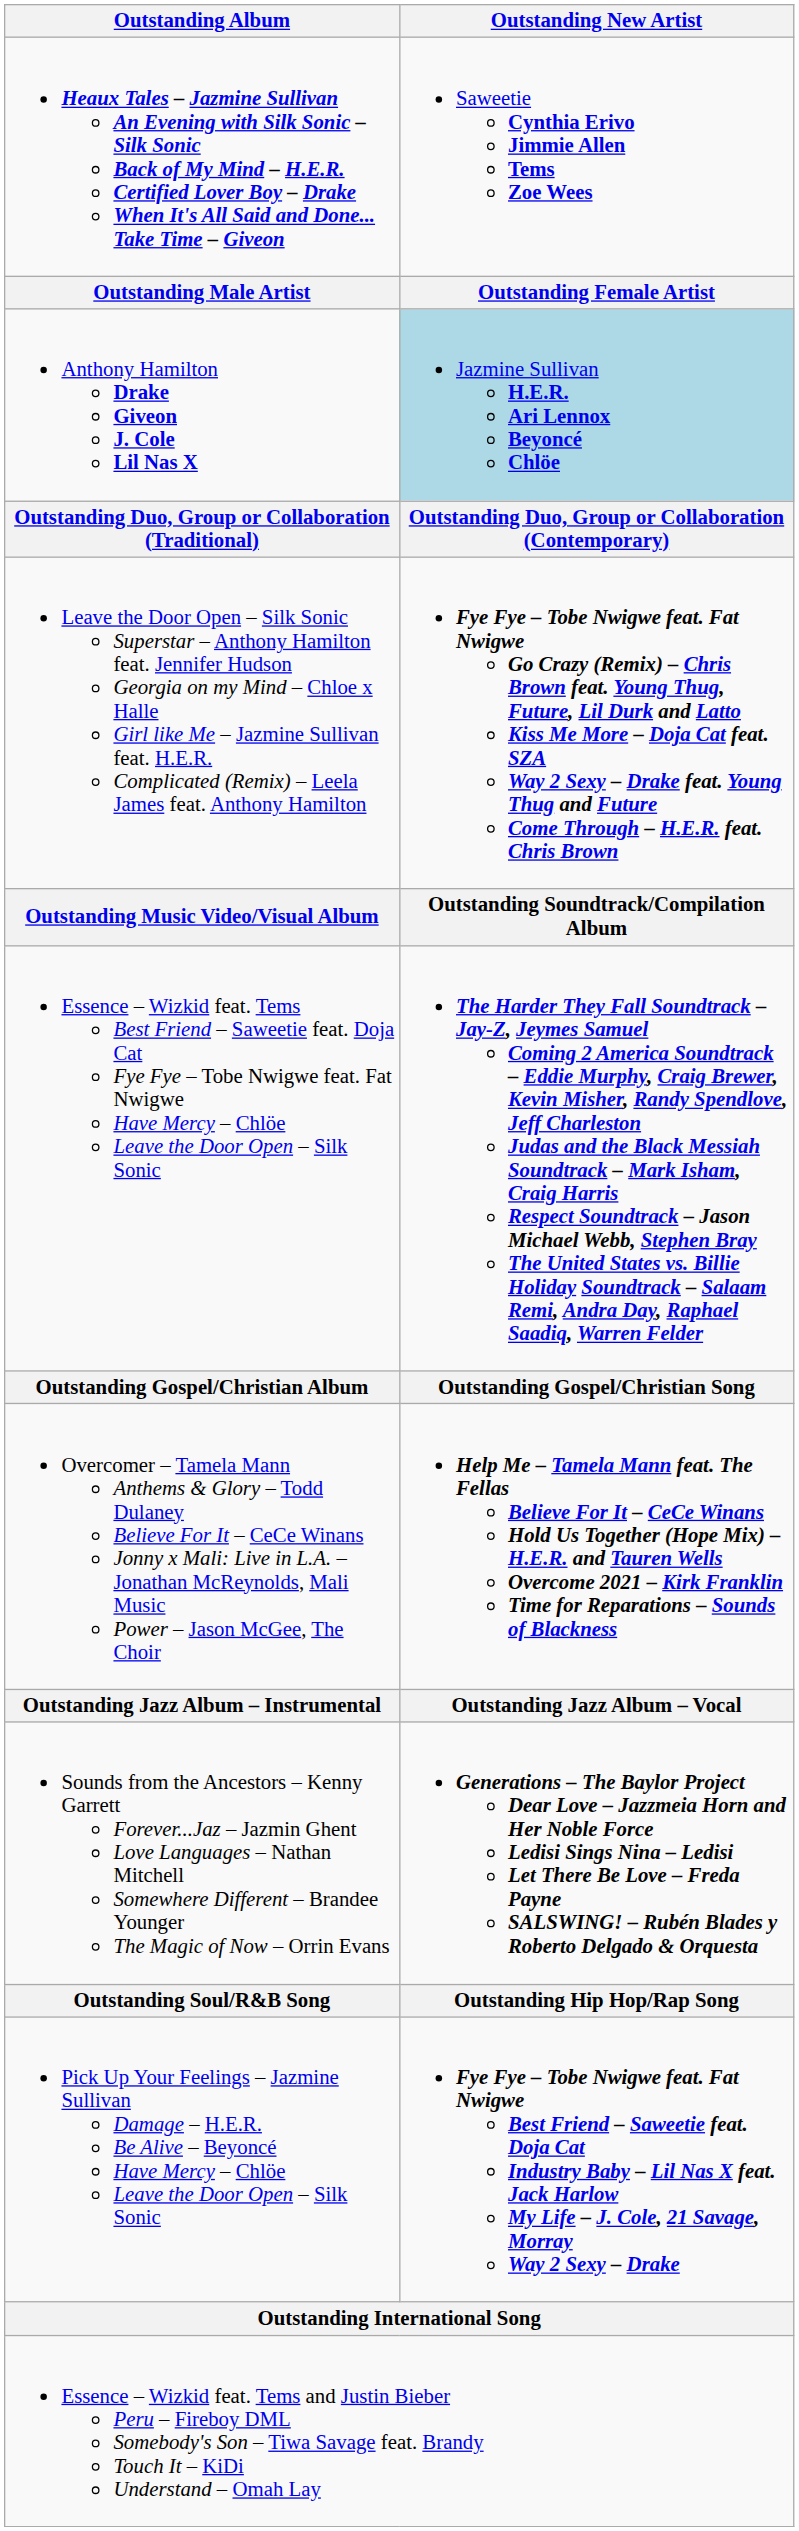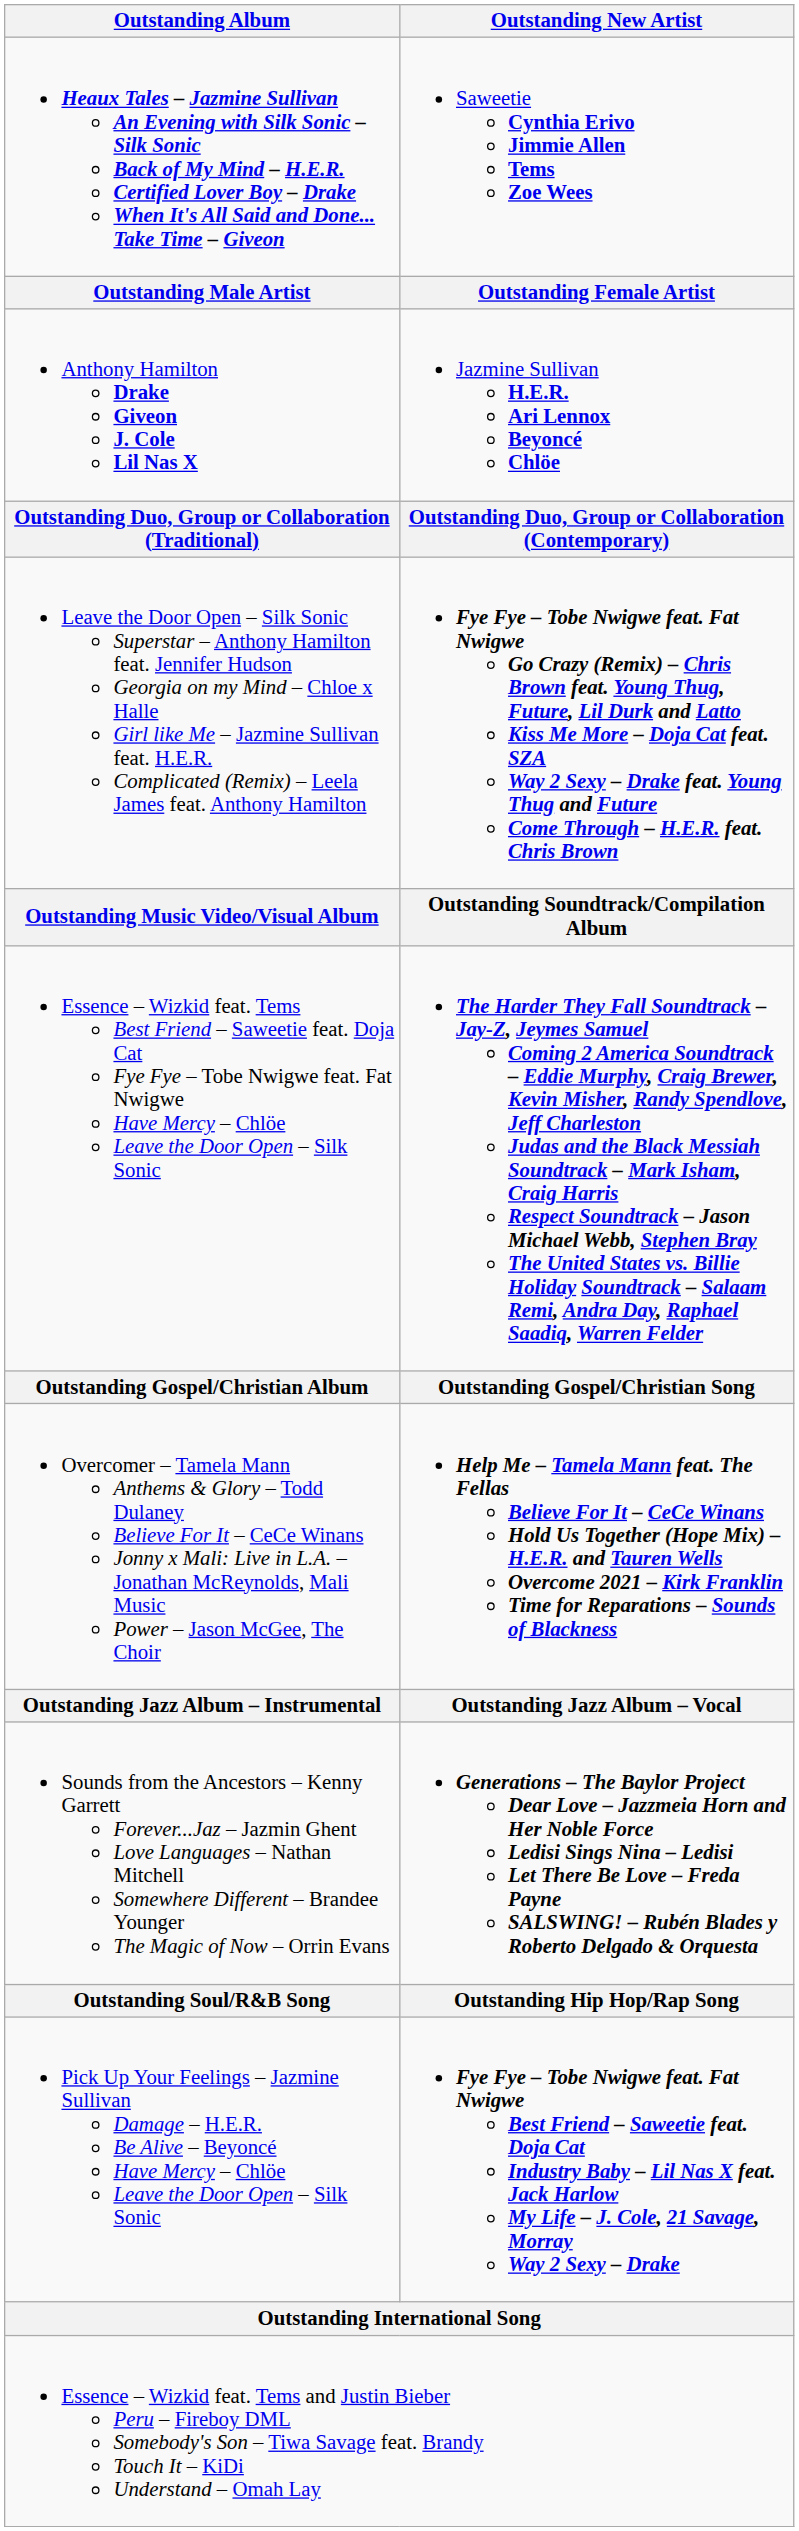(596, 417) lightblue background -> (596, 417) no background
